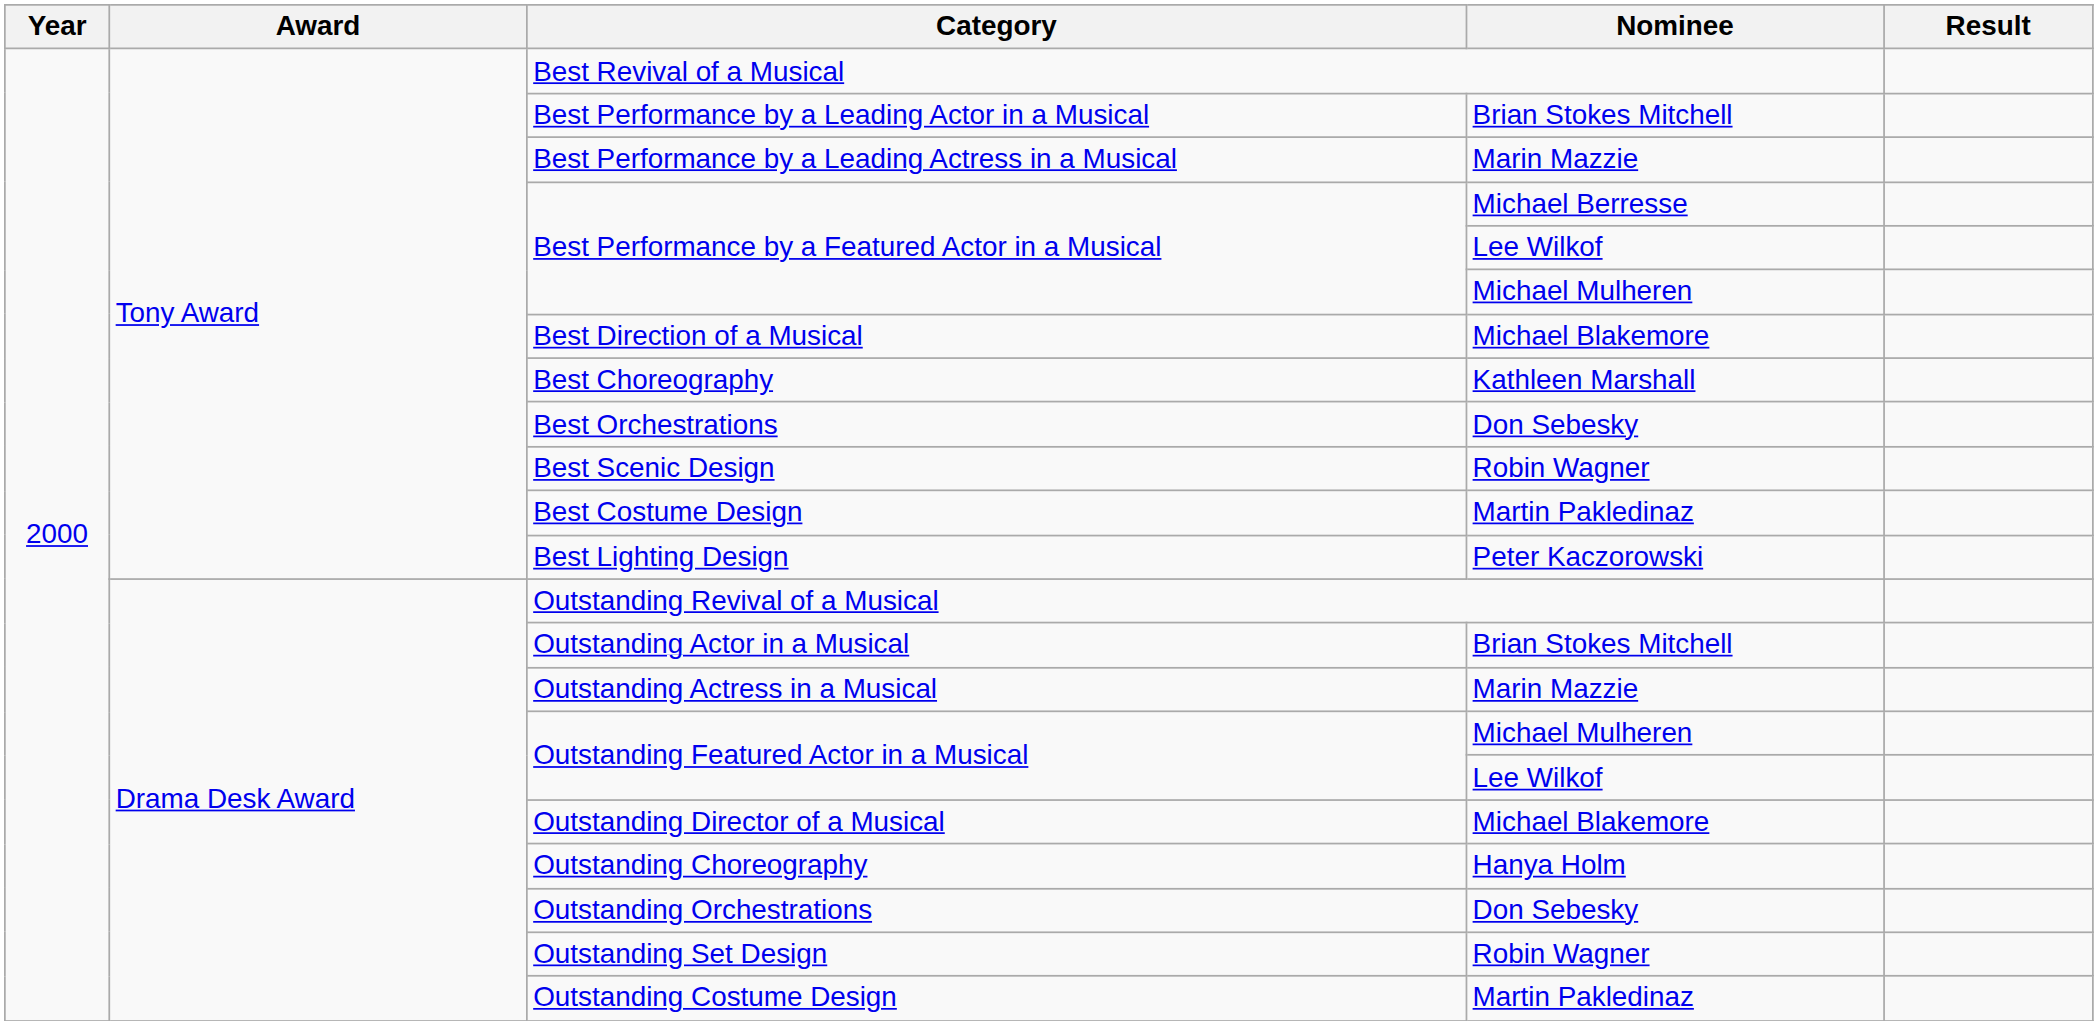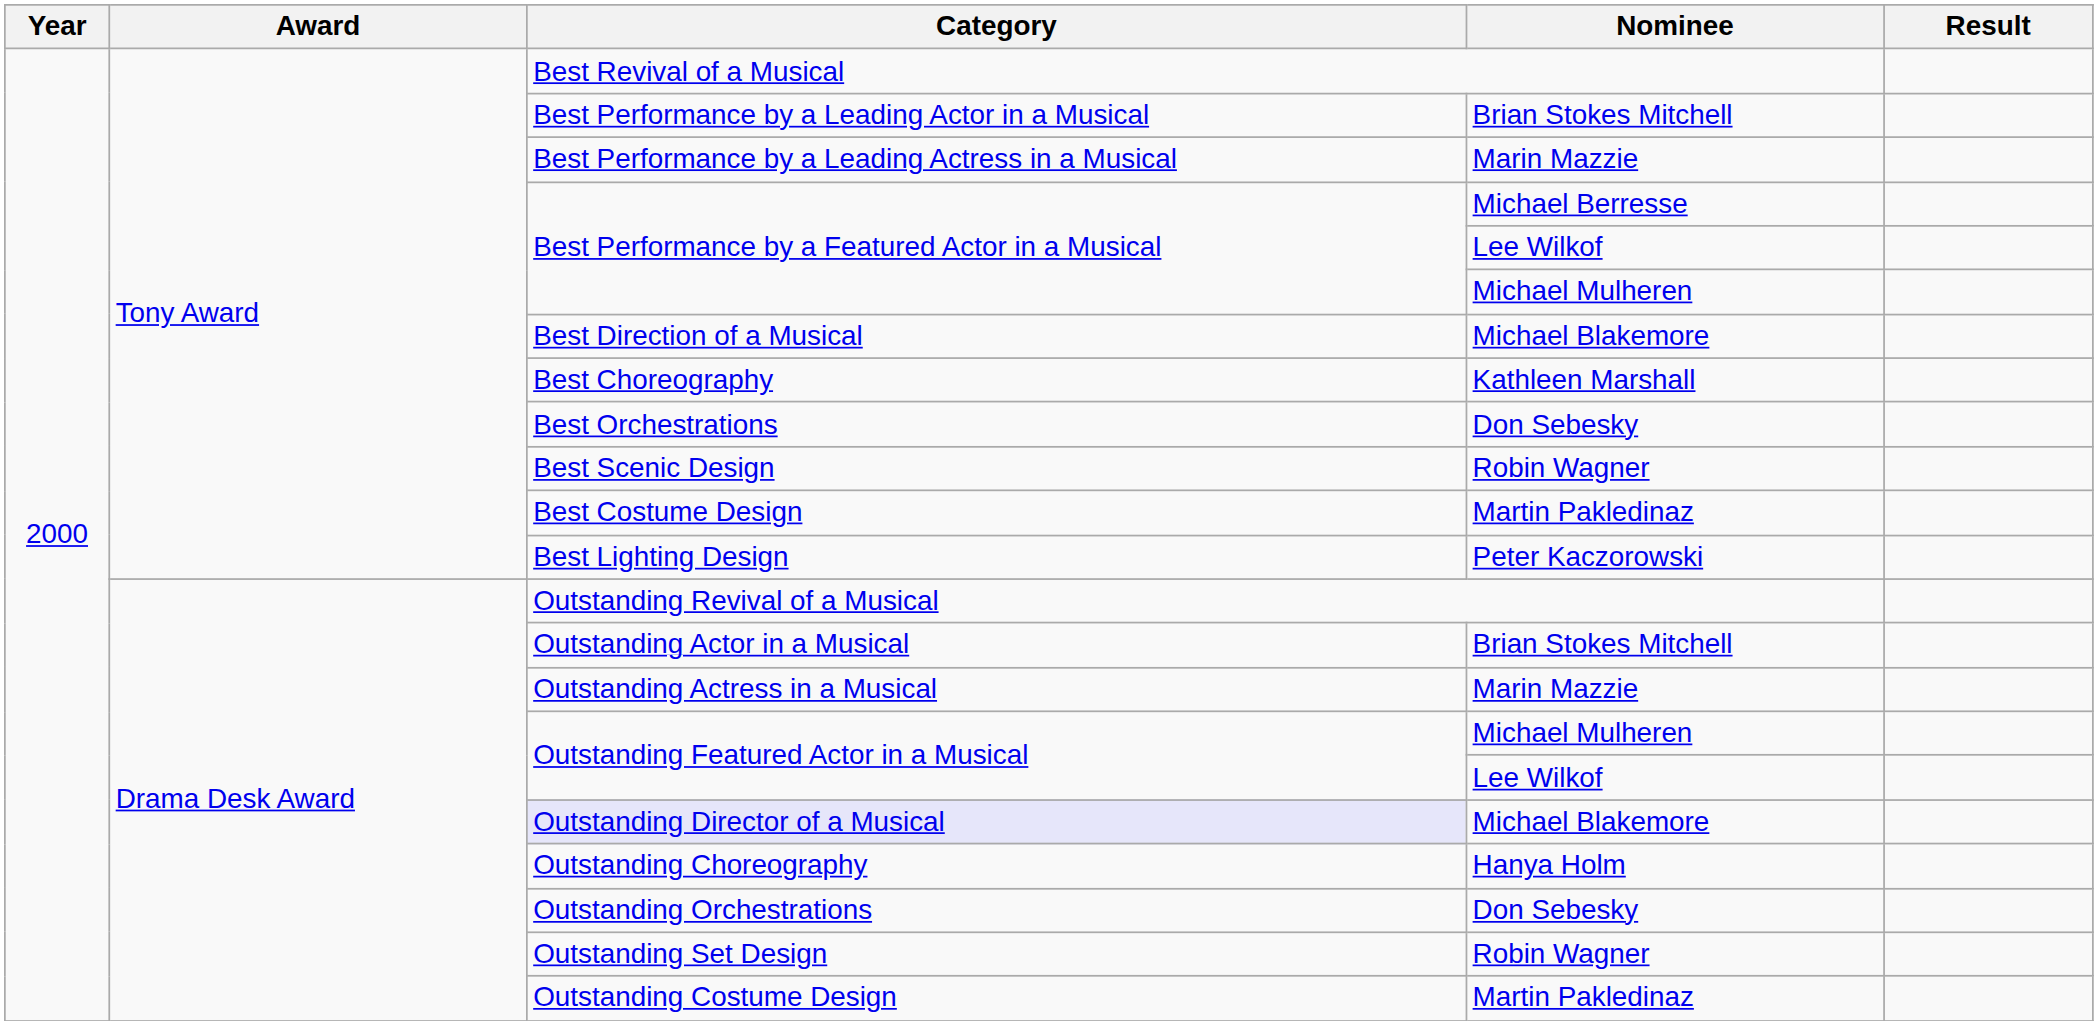(739, 821) no background -> (739, 821) lavender background
